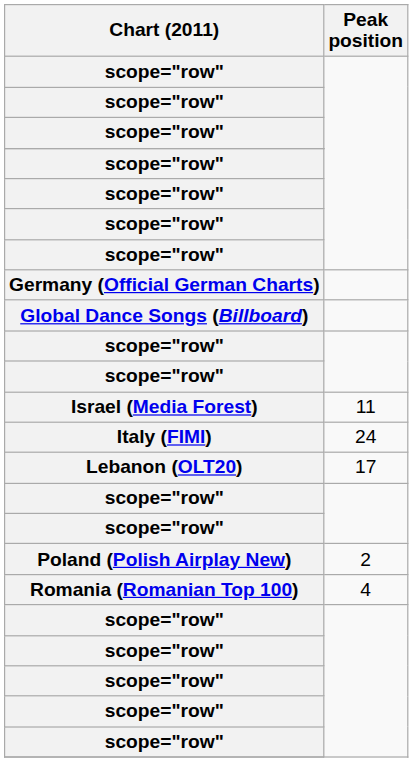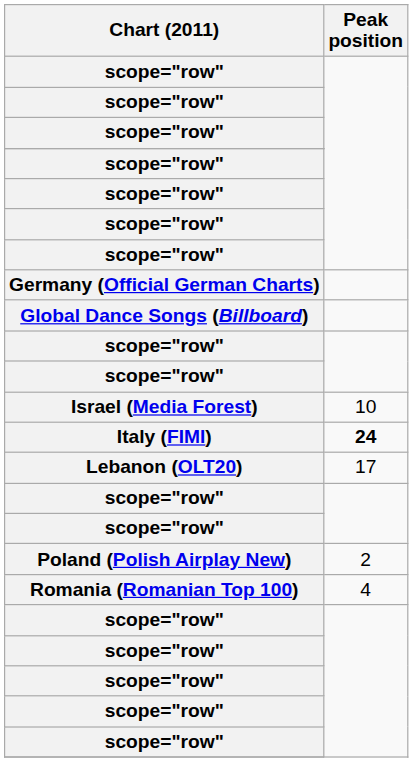(366, 406) 11 -> (366, 406) 10
(366, 437) normal -> (366, 437) bold
